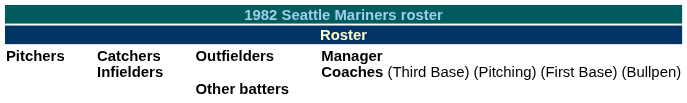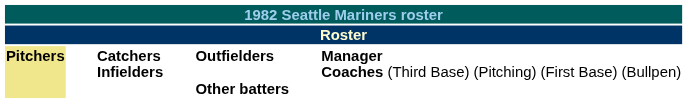(35, 55) no background -> (35, 55) khaki background
